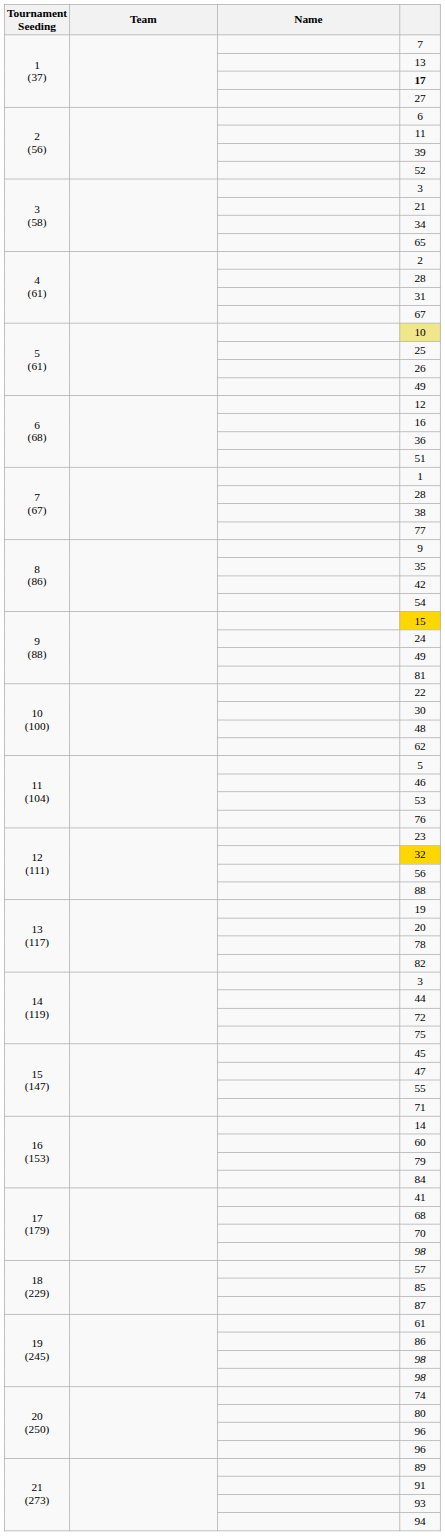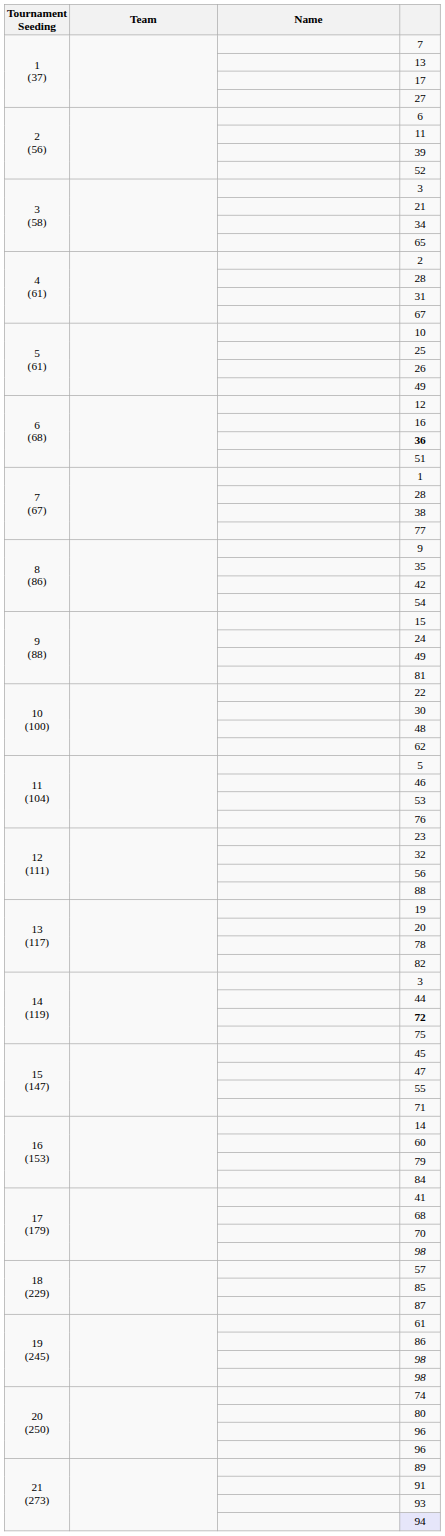(420, 80) bold -> (420, 80) normal
(420, 332) khaki background -> (420, 332) no background
(420, 440) normal -> (420, 440) bold
(420, 620) gold background -> (420, 620) no background
(420, 855) gold background -> (420, 855) no background
(420, 1017) normal -> (420, 1017) bold
(420, 1521) no background -> (420, 1521) lavender background
